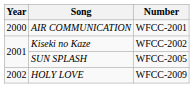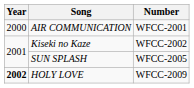(17, 75) normal -> (17, 75) bold
